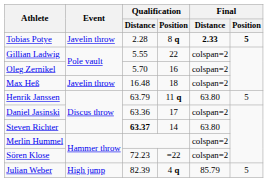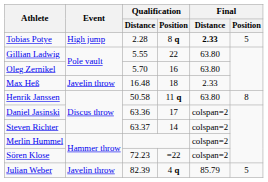(91, 40) Javelin throw -> (86, 40) High jump
(246, 40) bold -> (246, 40) normal
(210, 54) colspan=2 -> (210, 54) 63.80
(210, 69) colspan=2 -> (210, 69) 63.80
(210, 83) colspan=2 -> (210, 83) 2.33
(140, 98) 63.79 -> (140, 98) 50.58
(246, 98) 5 -> (246, 98) 8
(140, 127) bold -> (140, 127) normal
(210, 127) 63.80 -> (210, 127) colspan=2
(86, 170) High jump -> (91, 170) Javelin throw
